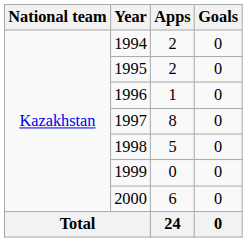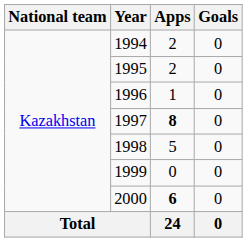(172, 120) normal -> (172, 120) bold
(172, 198) normal -> (172, 198) bold
